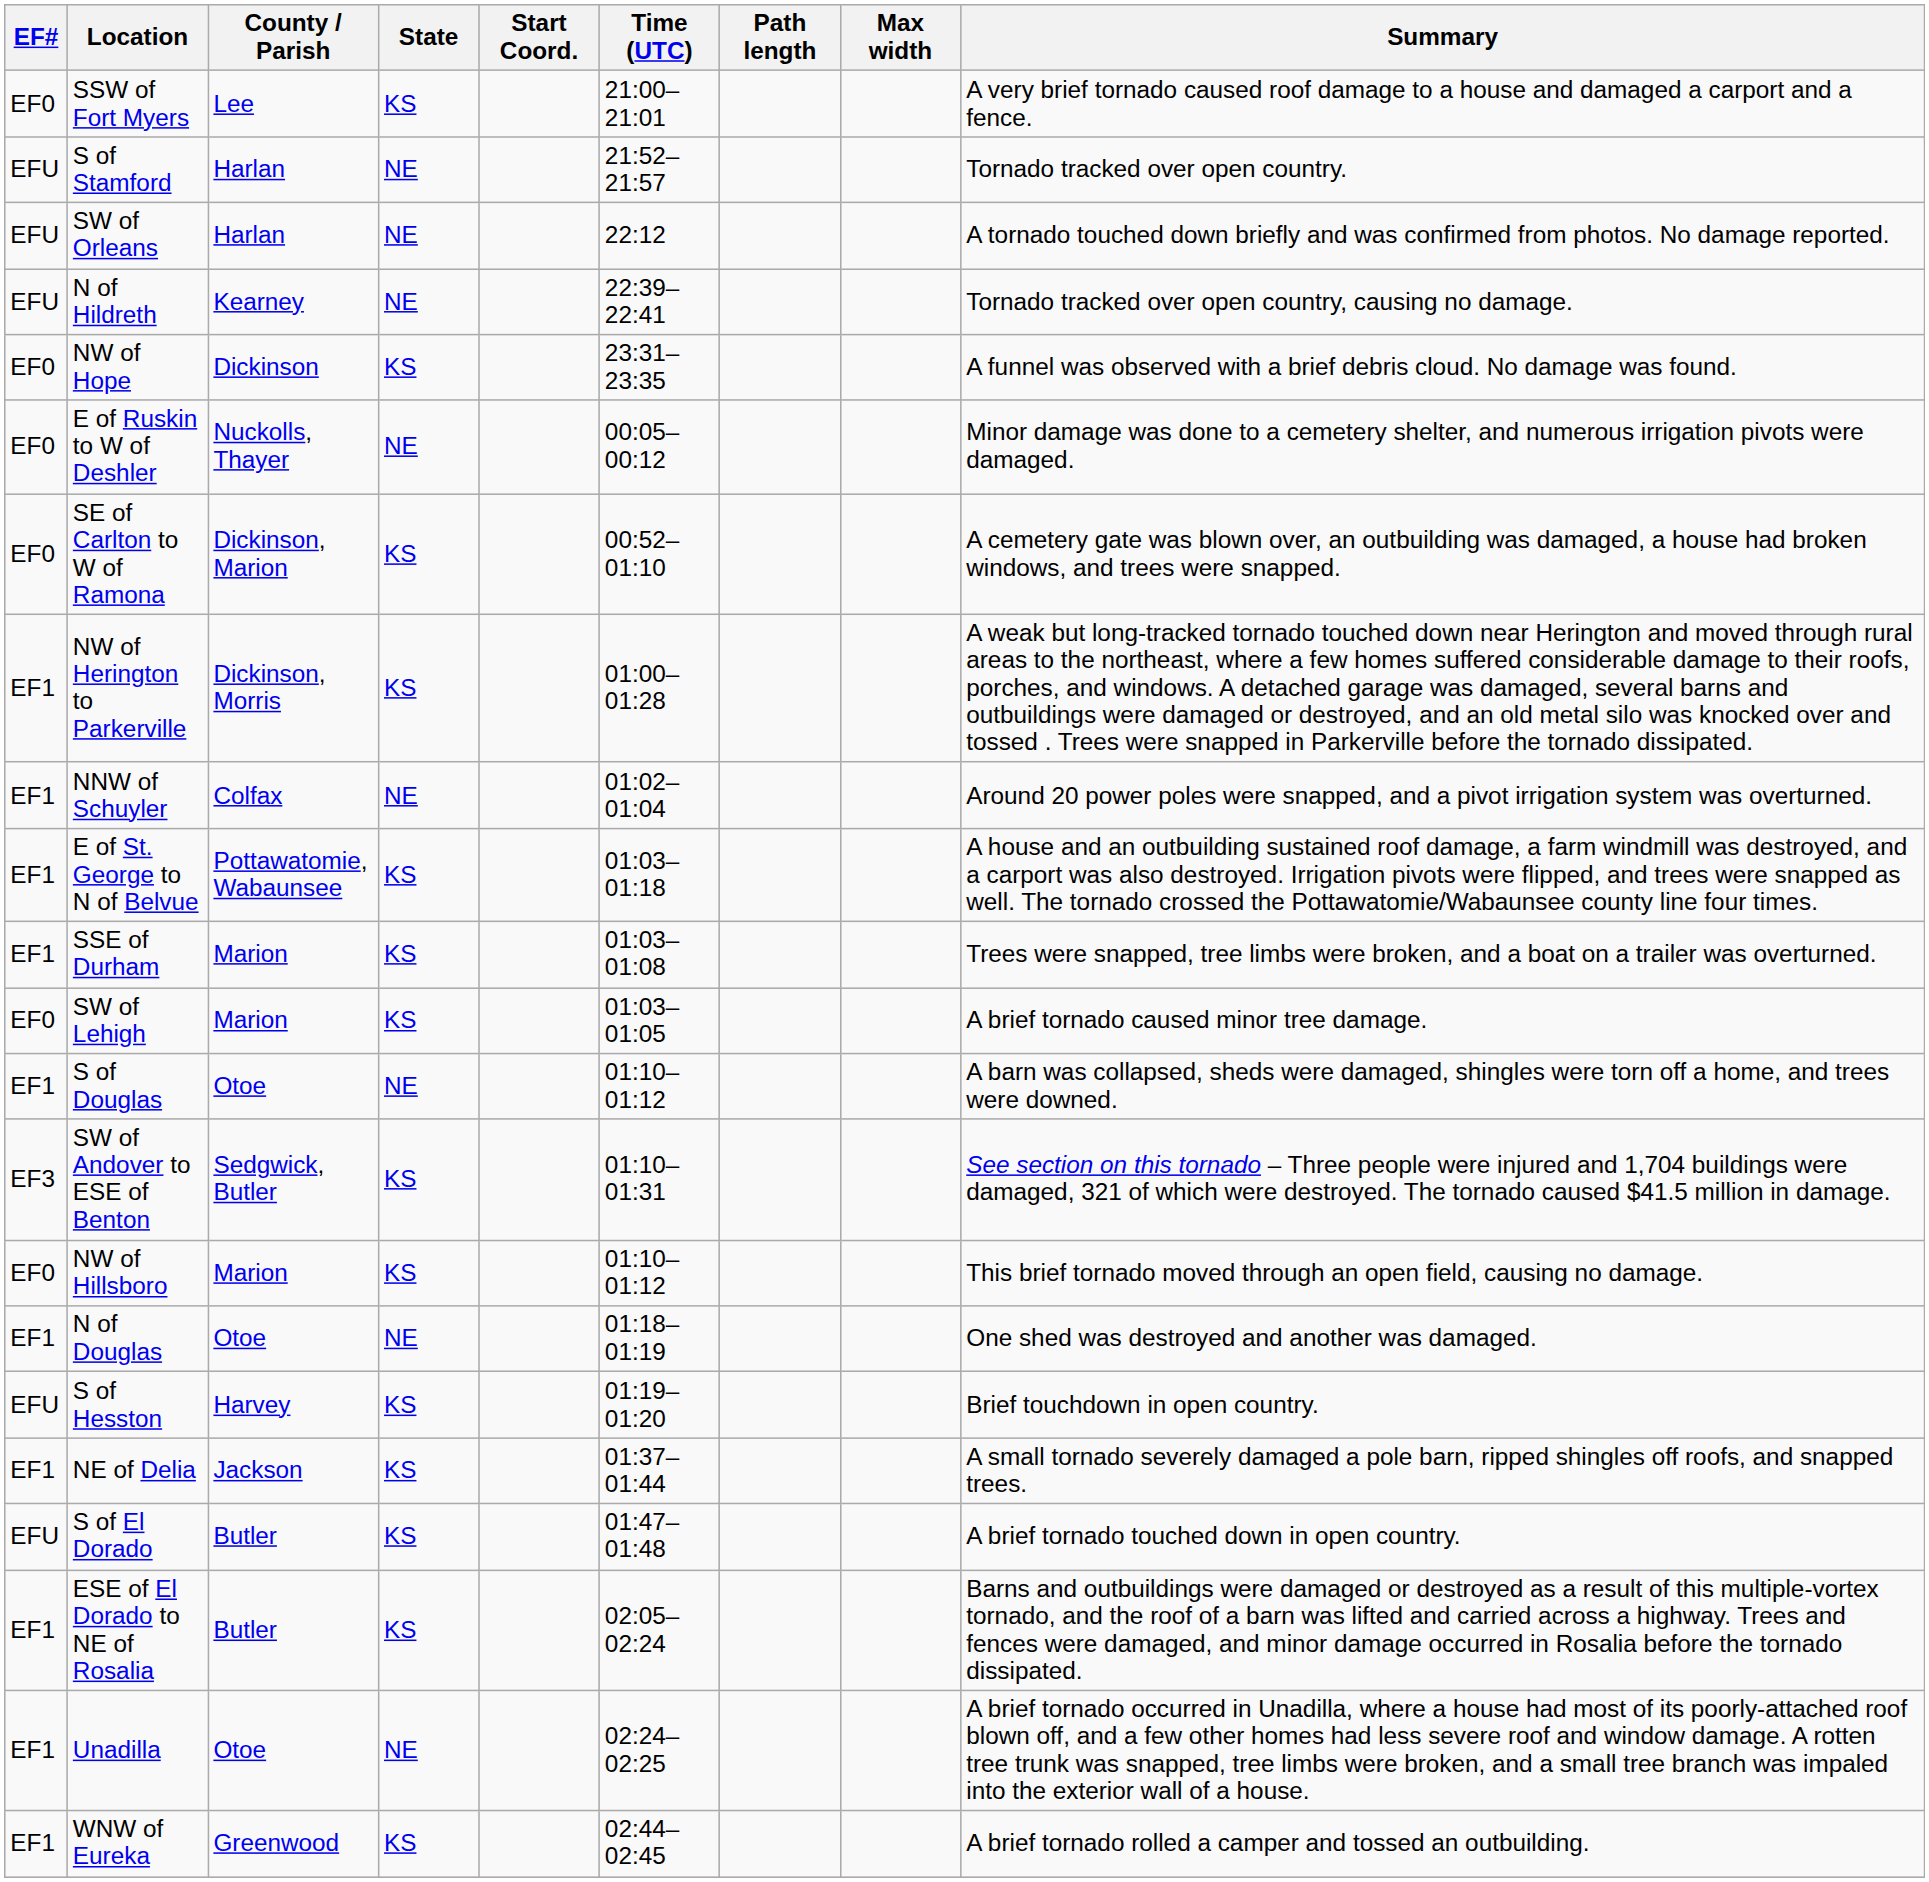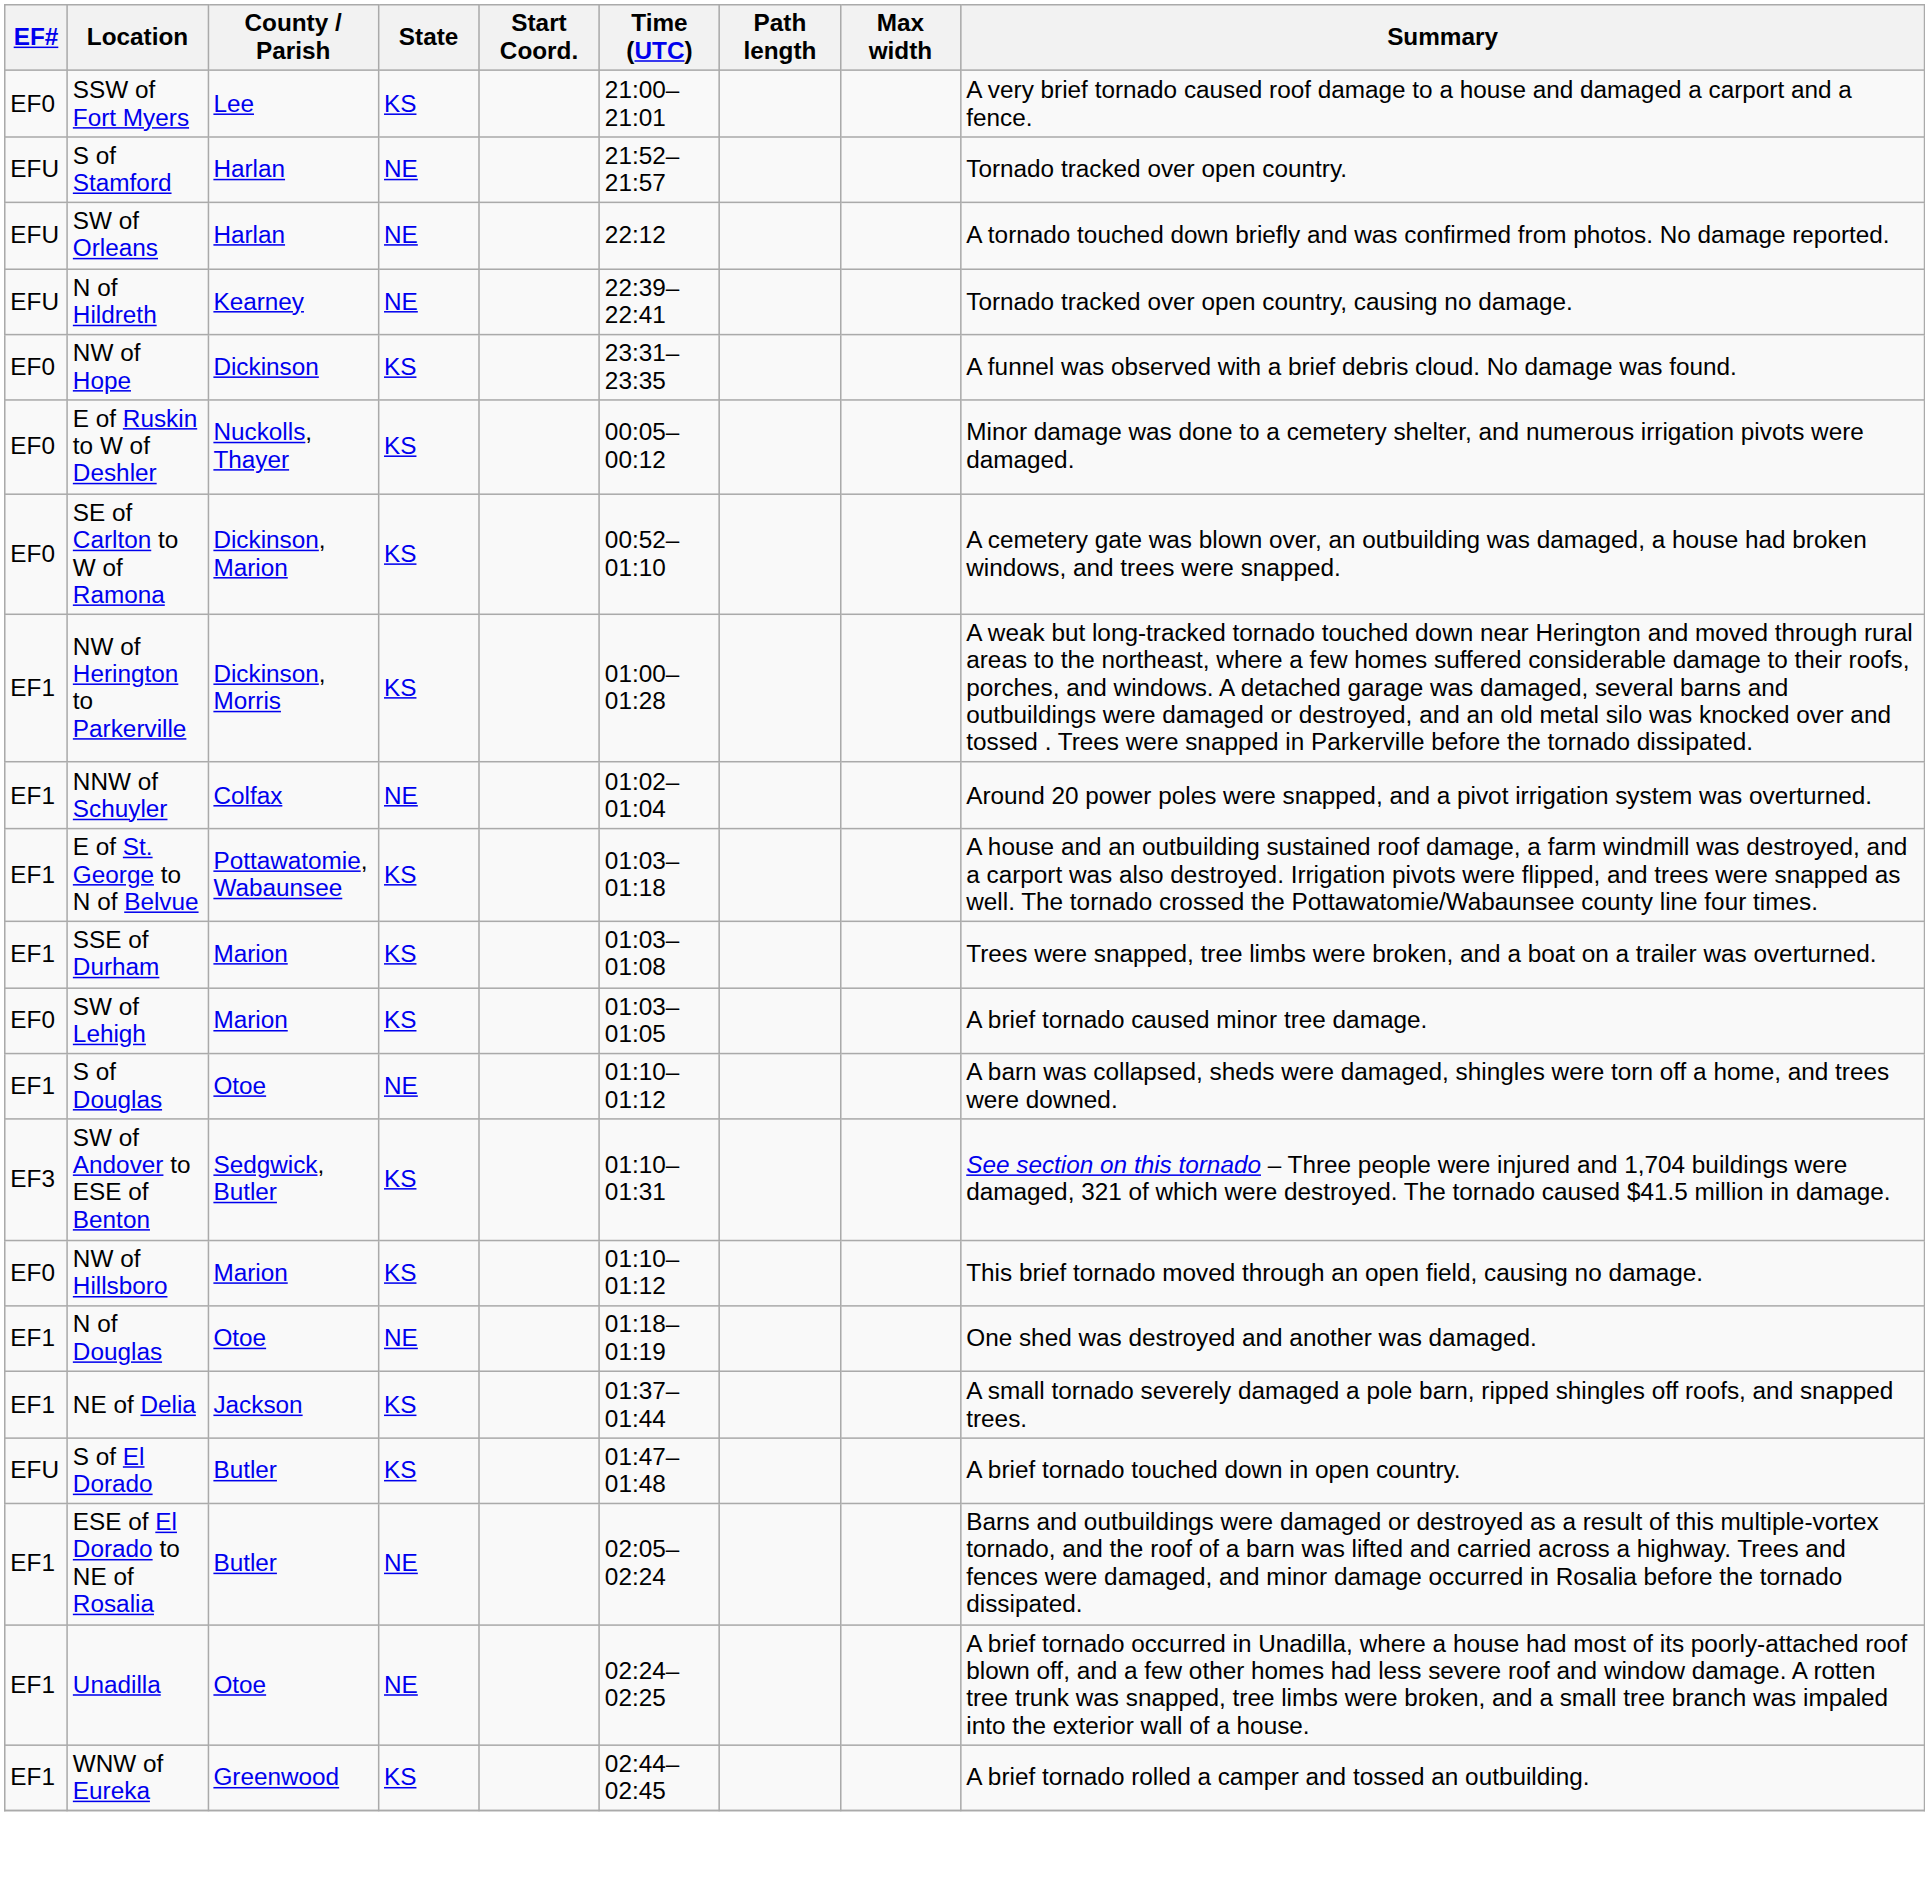(401, 446) NE -> (400, 446) KS
- row: (117, 1404)
(400, 1629) KS -> (401, 1563) NE
